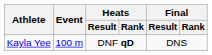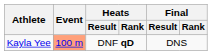(69, 43) no background -> (69, 43) lightsalmon background
